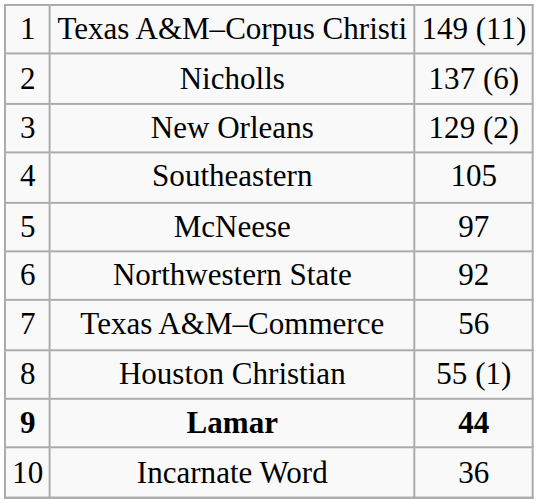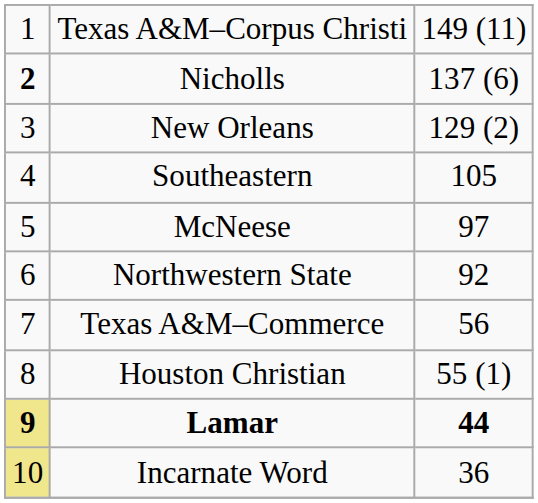(28, 78) normal -> (28, 78) bold
(28, 422) no background -> (28, 422) khaki background
(28, 472) no background -> (28, 472) khaki background
